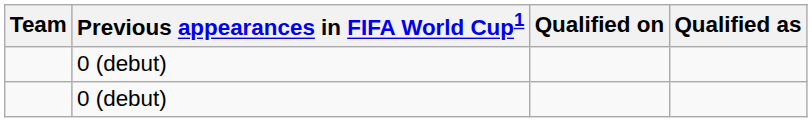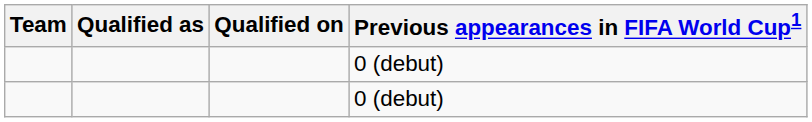columns swapped: (738, 25) <-> (301, 25)
